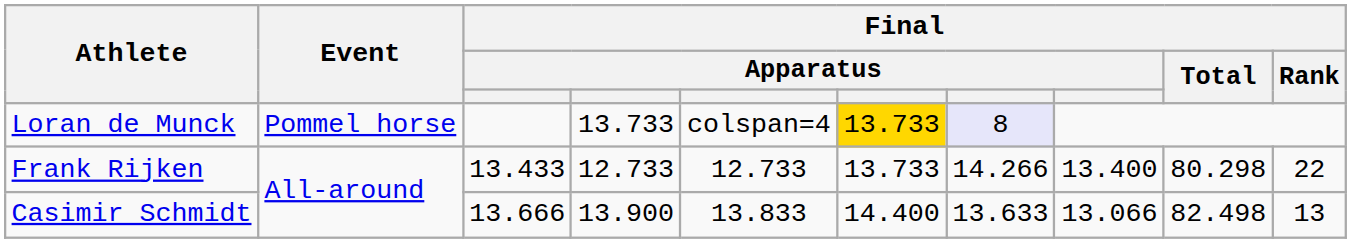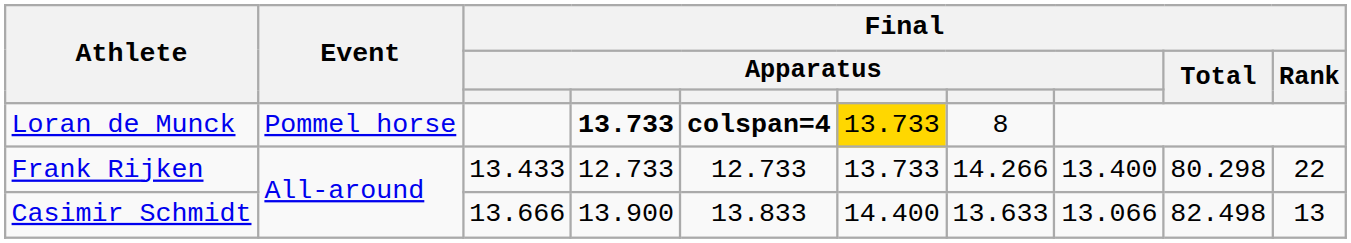(626, 124) normal -> (626, 124) bold
(759, 124) normal -> (759, 124) bold
(1001, 124) lavender background -> (1001, 124) no background
